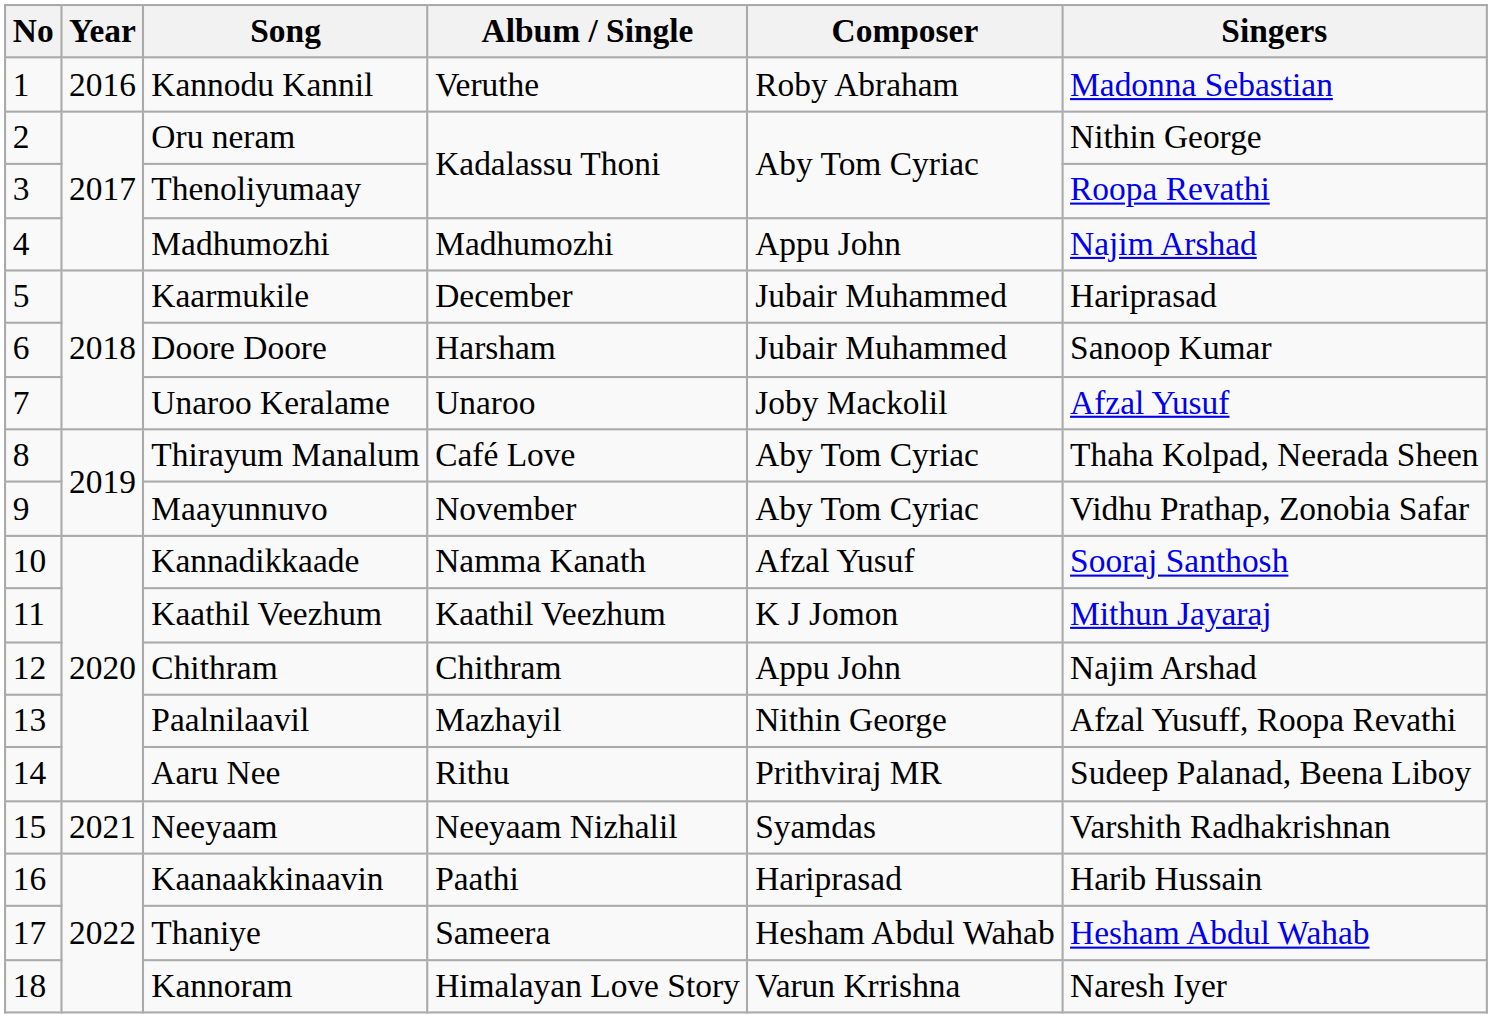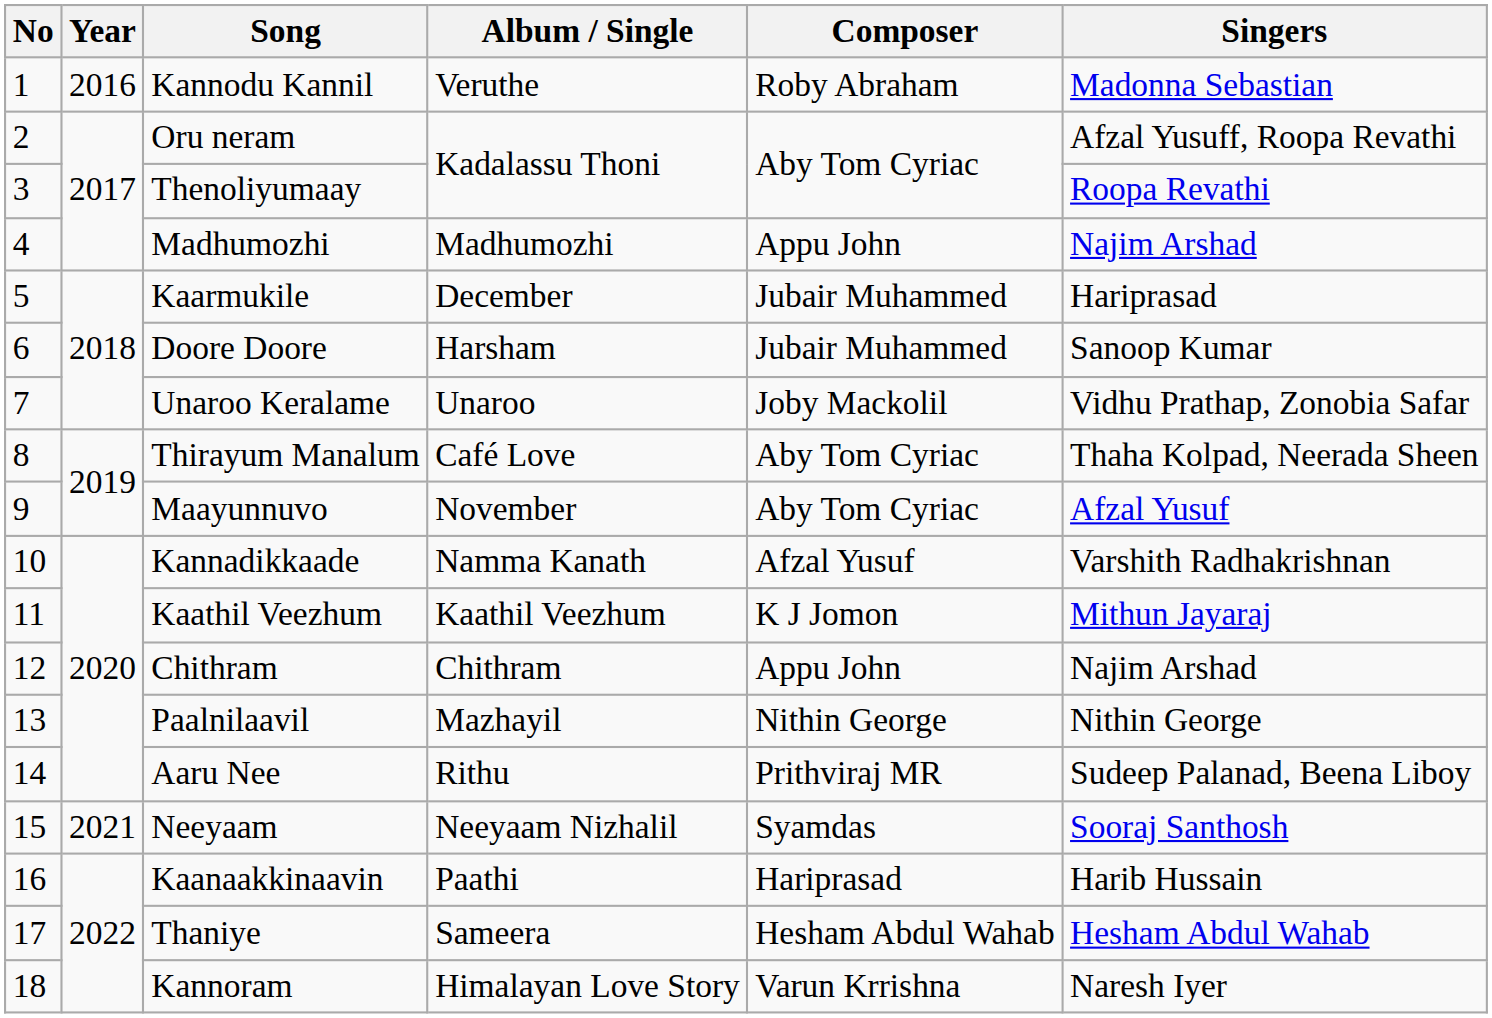(1166, 137) Nithin George -> (1263, 137) Afzal Yusuff, Roopa Revathi
(1150, 402) Afzal Yusuf -> (1270, 402) Vidhu Prathap, Zonobia Safar
(1270, 508) Vidhu Prathap, Zonobia Safar -> (1150, 508) Afzal Yusuf
(1179, 561) Sooraj Santhosh -> (1230, 561) Varshith Radhakrishnan
(1263, 720) Afzal Yusuff, Roopa Revathi -> (1166, 720) Nithin George
(1230, 826) Varshith Radhakrishnan -> (1179, 826) Sooraj Santhosh
